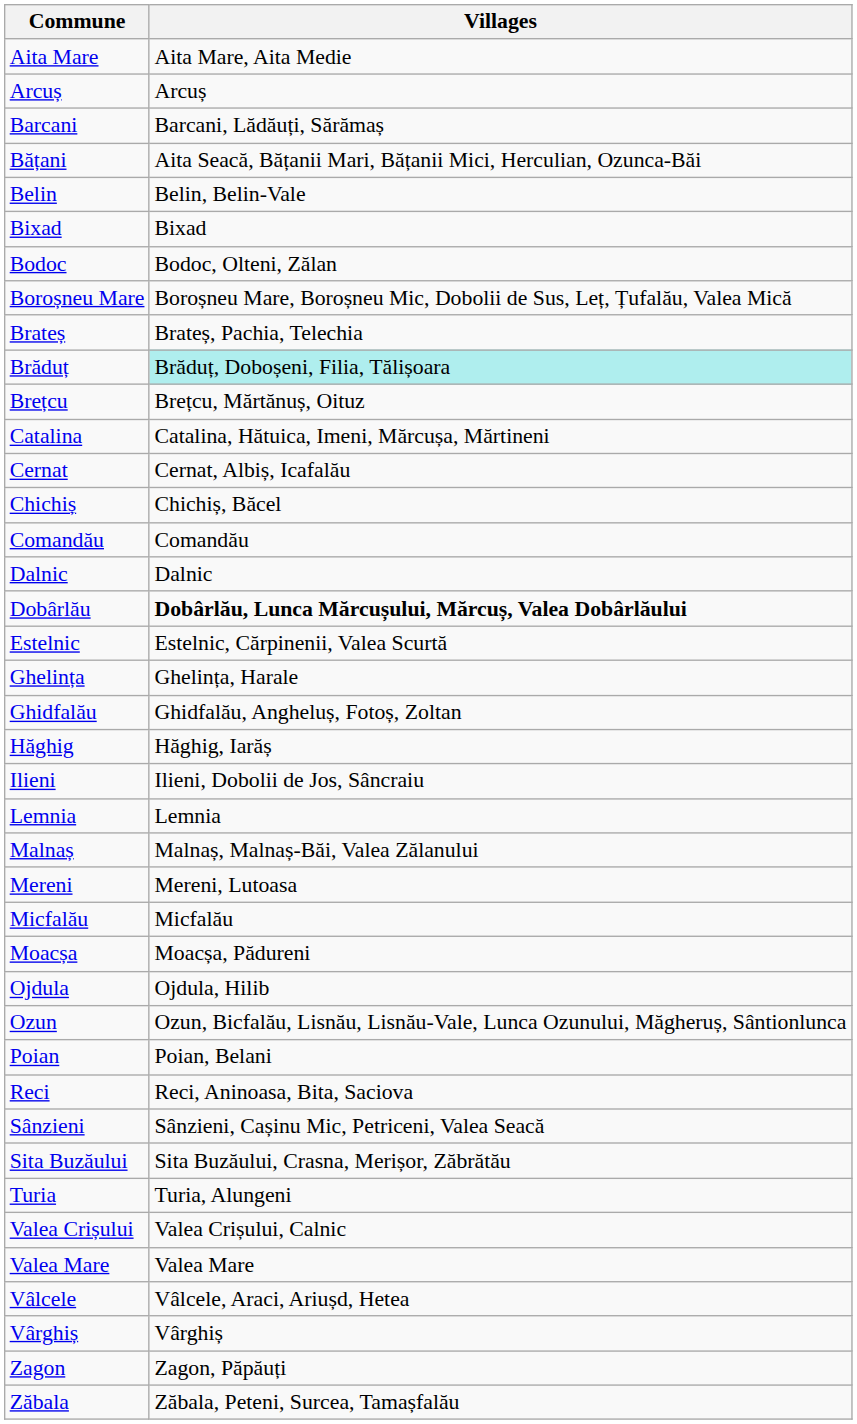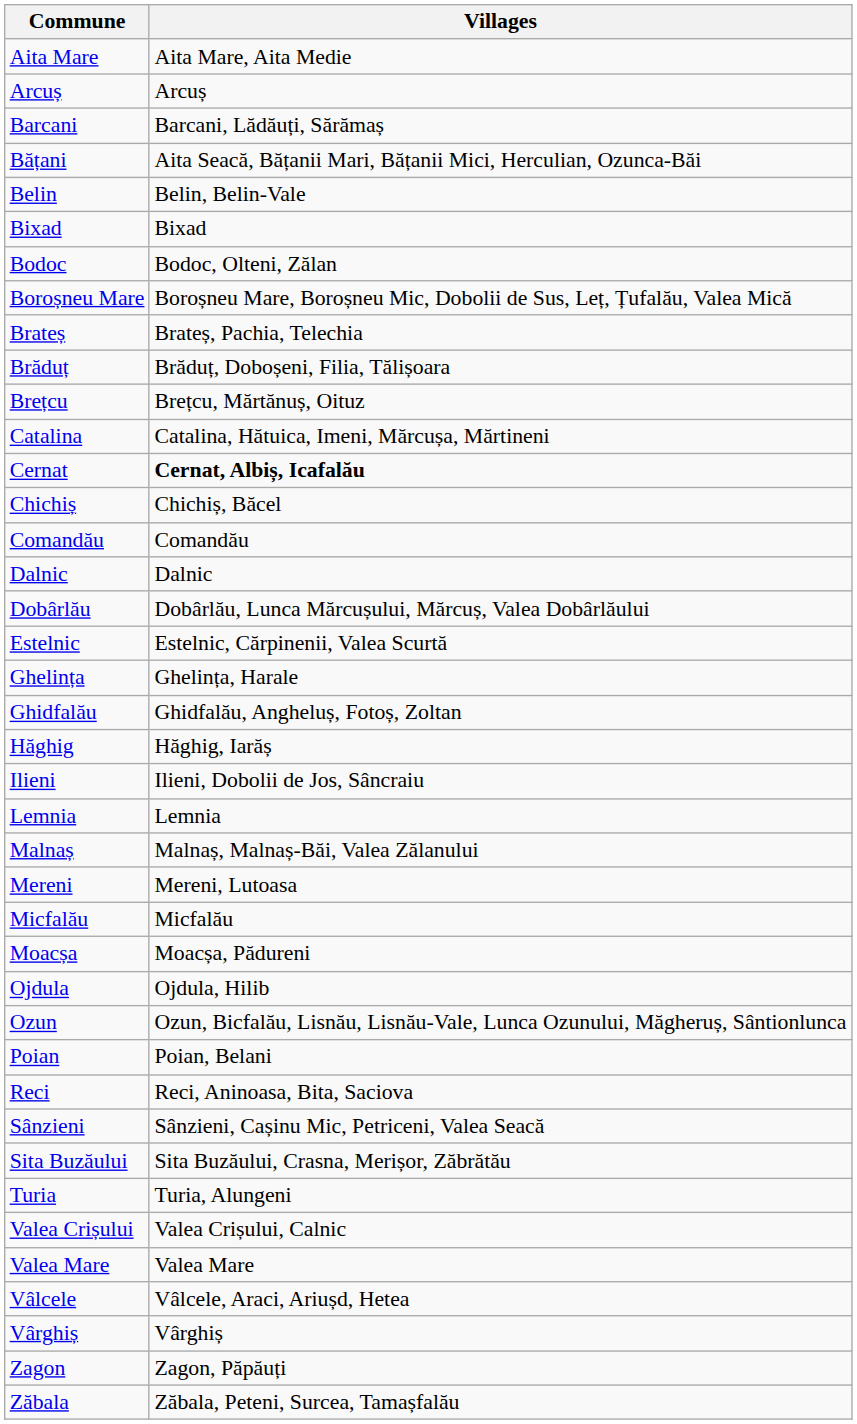(302, 366) paleturquoise background -> (302, 366) no background
(252, 470) normal -> (260, 470) bold
(421, 608) bold -> (402, 608) normal
